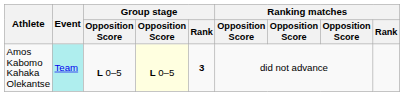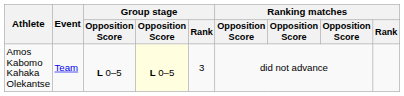(66, 68) paleturquoise background -> (66, 68) no background
(202, 68) bold -> (202, 68) normal
